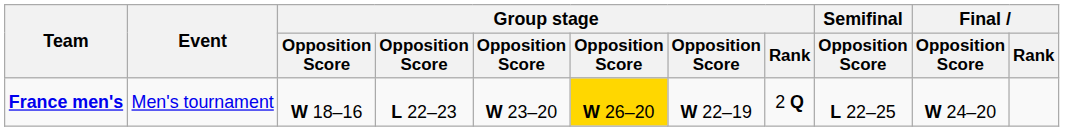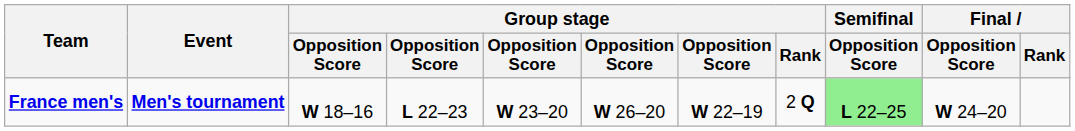(203, 102) normal -> (208, 102) bold
(619, 112) gold background -> (629, 112) no background
(863, 112) no background -> (874, 112) lightgreen background
